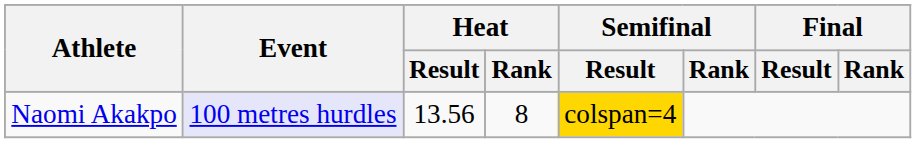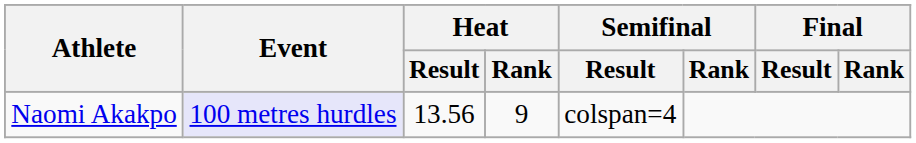(522, 114) 8 -> (522, 114) 9
(620, 114) gold background -> (620, 114) no background
